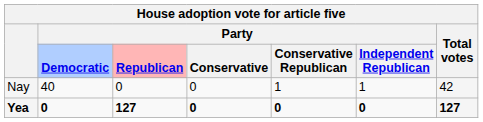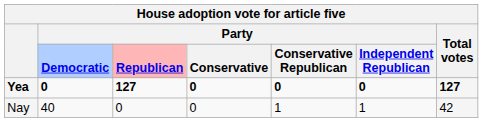rows swapped: (18, 107) <-> (18, 87)
